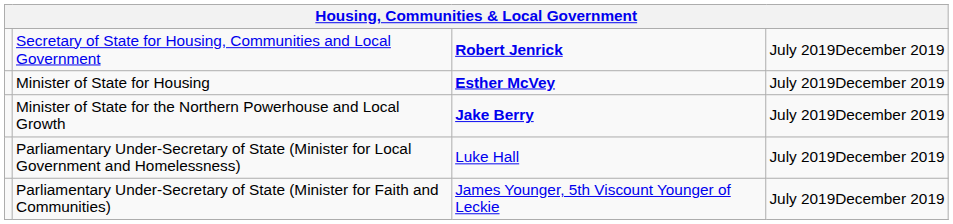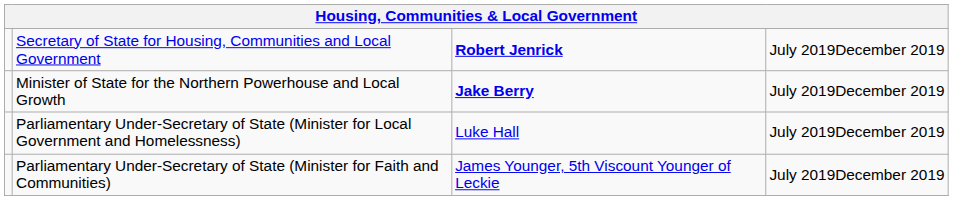- row: (113, 82)
